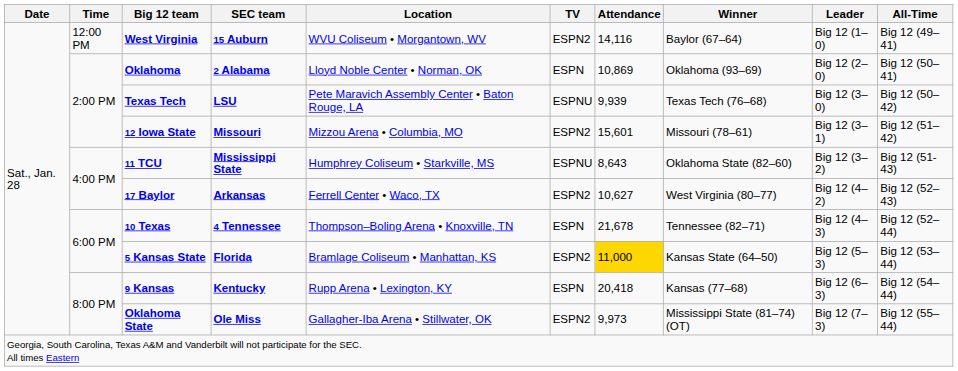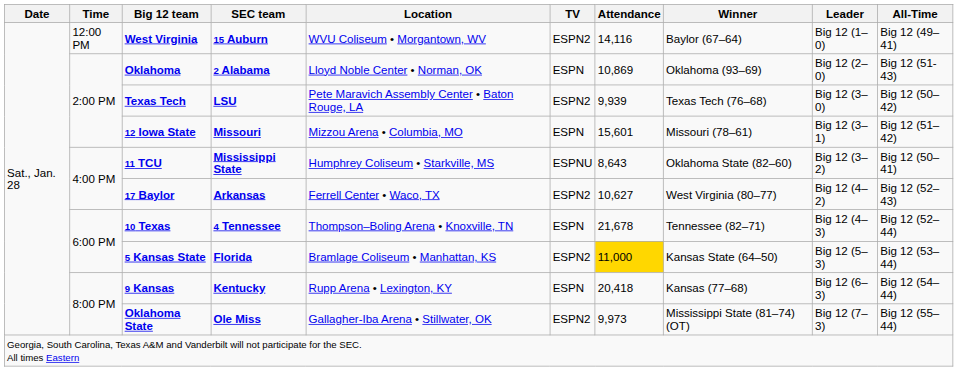(910, 70) Big 12 (50–41) -> (908, 70) Big 12 (51-43)
(573, 101) ESPNU -> (572, 101) ESPN2
(572, 132) ESPN2 -> (568, 132) ESPN
(908, 163) Big 12 (51-43) -> (910, 163) Big 12 (50–41)
